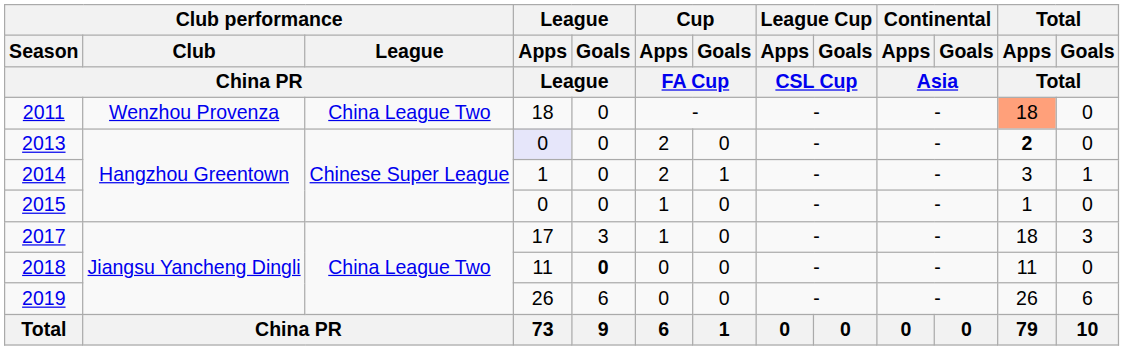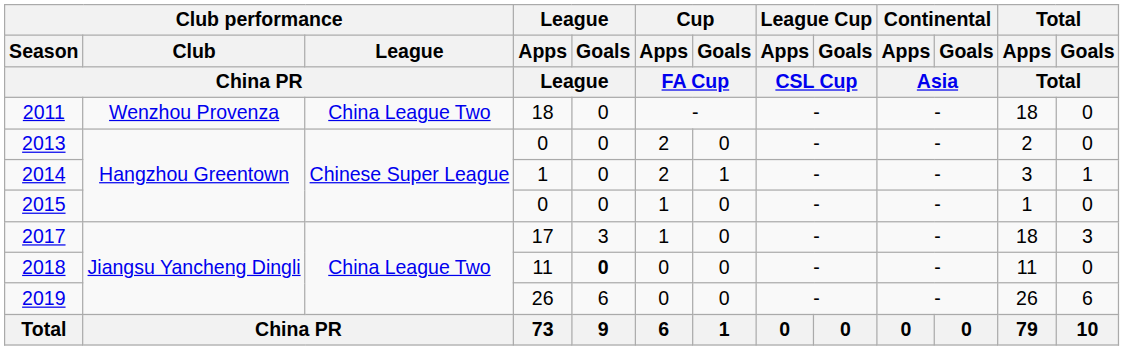(1027, 112) lightsalmon background -> (1027, 112) no background
(543, 143) lavender background -> (543, 143) no background
(1027, 143) bold -> (1027, 143) normal
